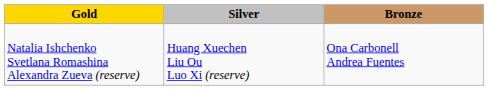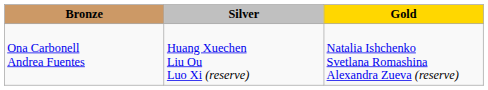columns swapped: (84, 14) <-> (404, 14)
